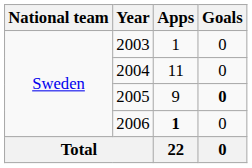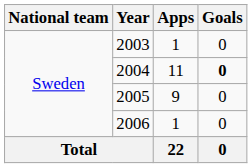(222, 70) normal -> (222, 70) bold
(222, 96) bold -> (222, 96) normal
(176, 123) bold -> (176, 123) normal
